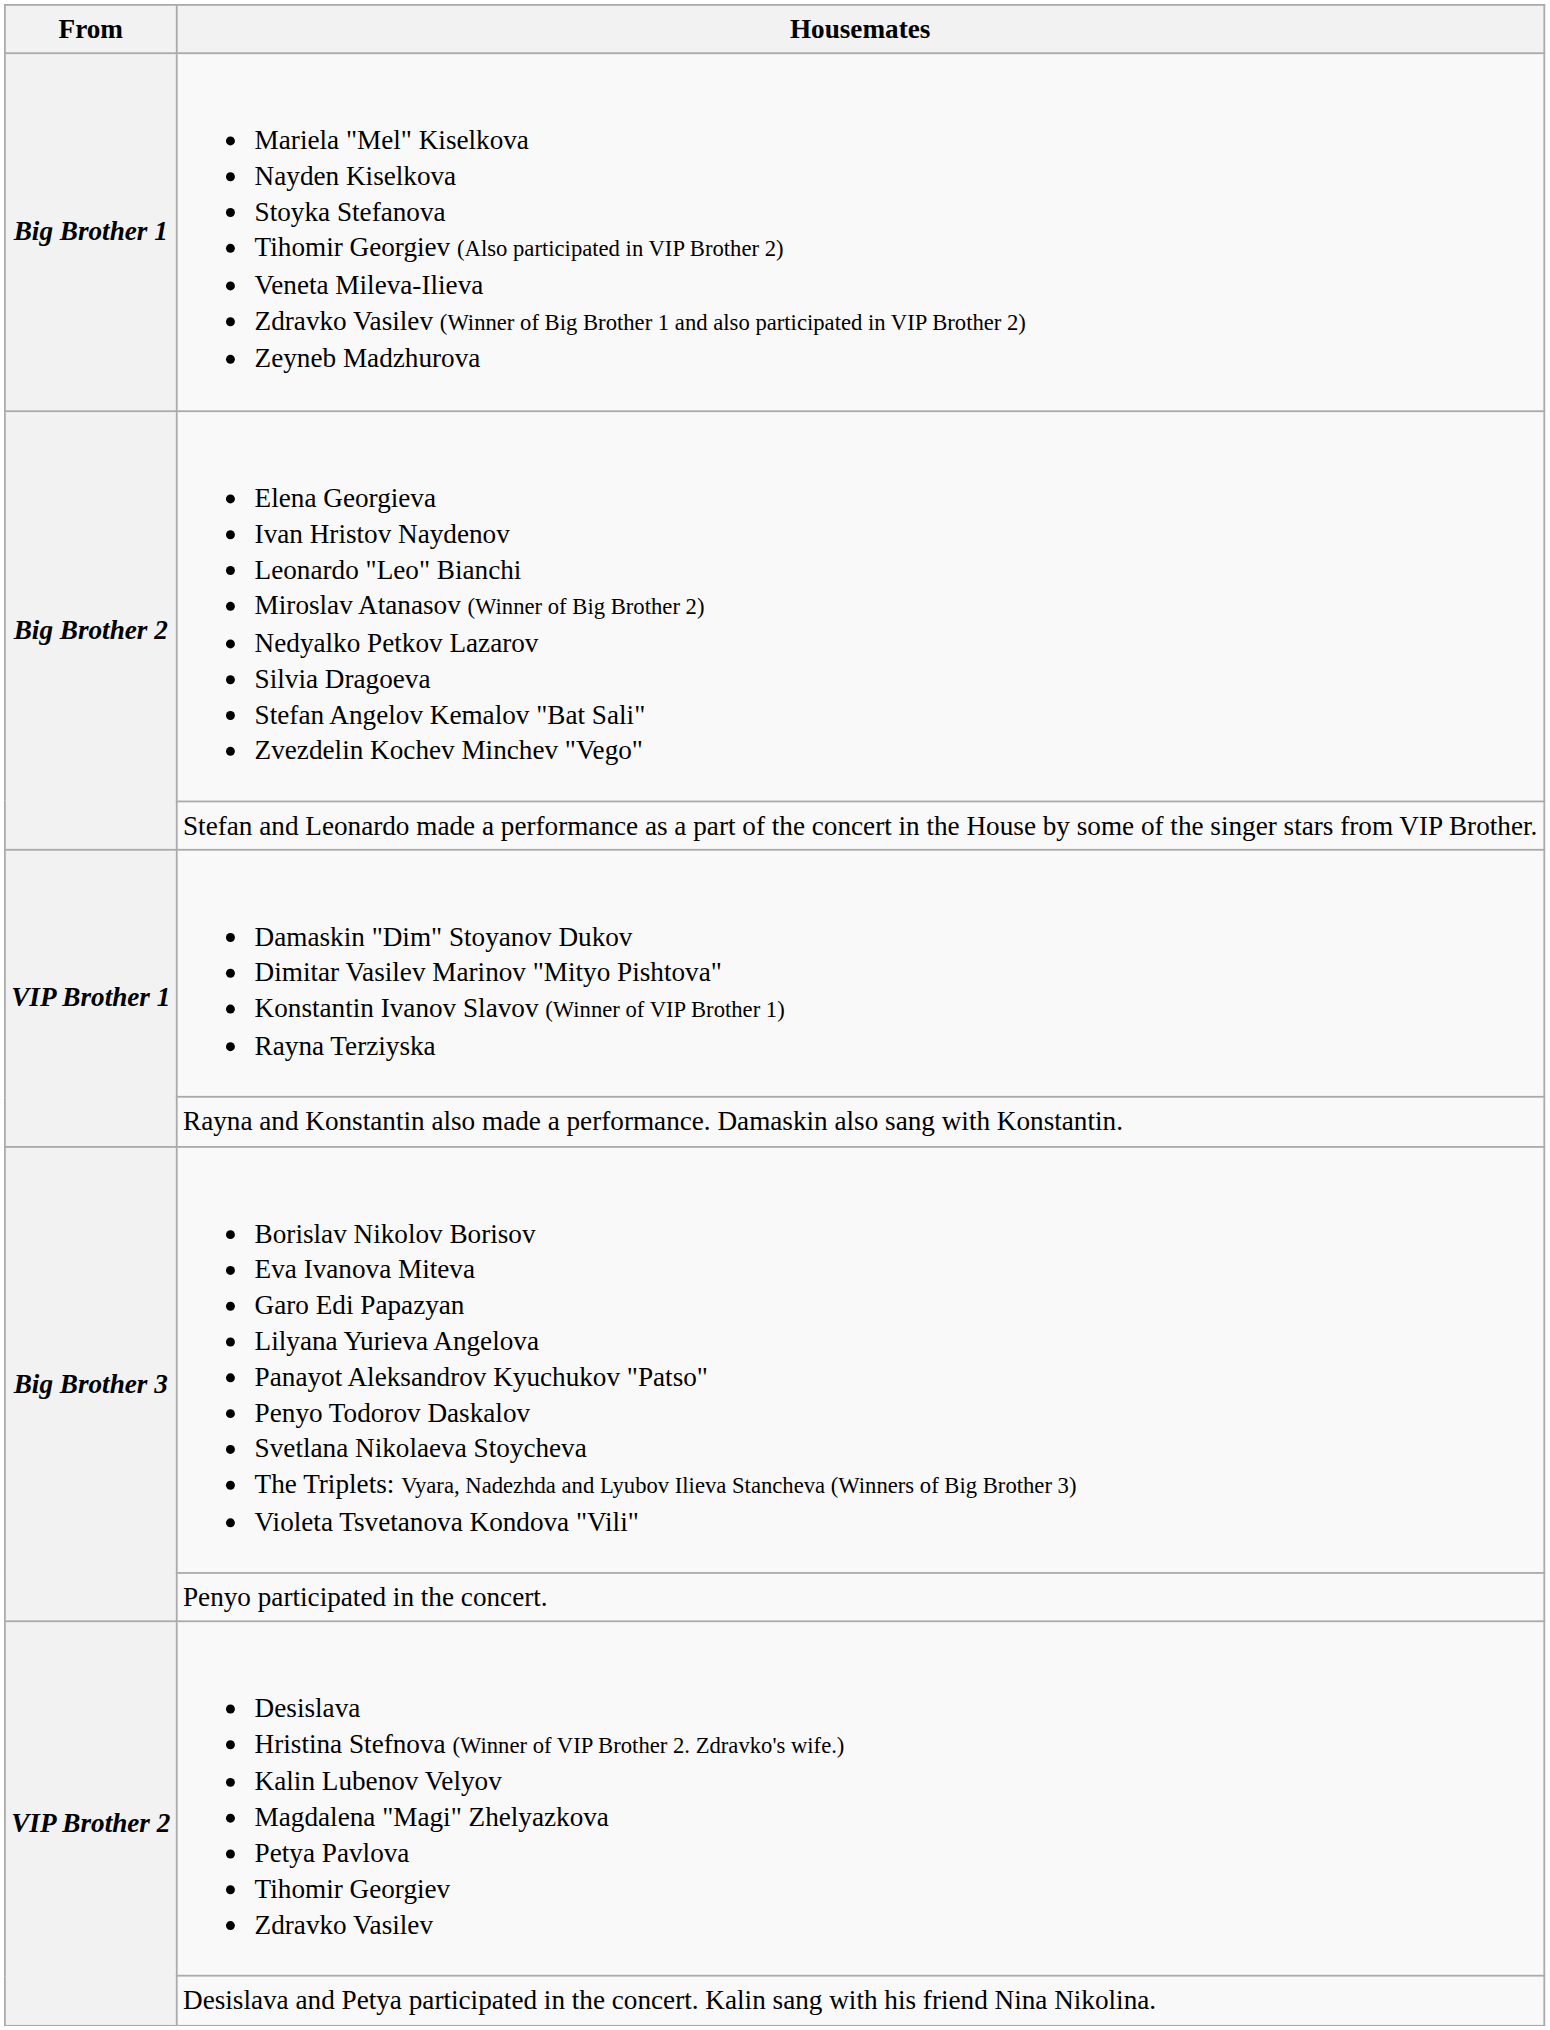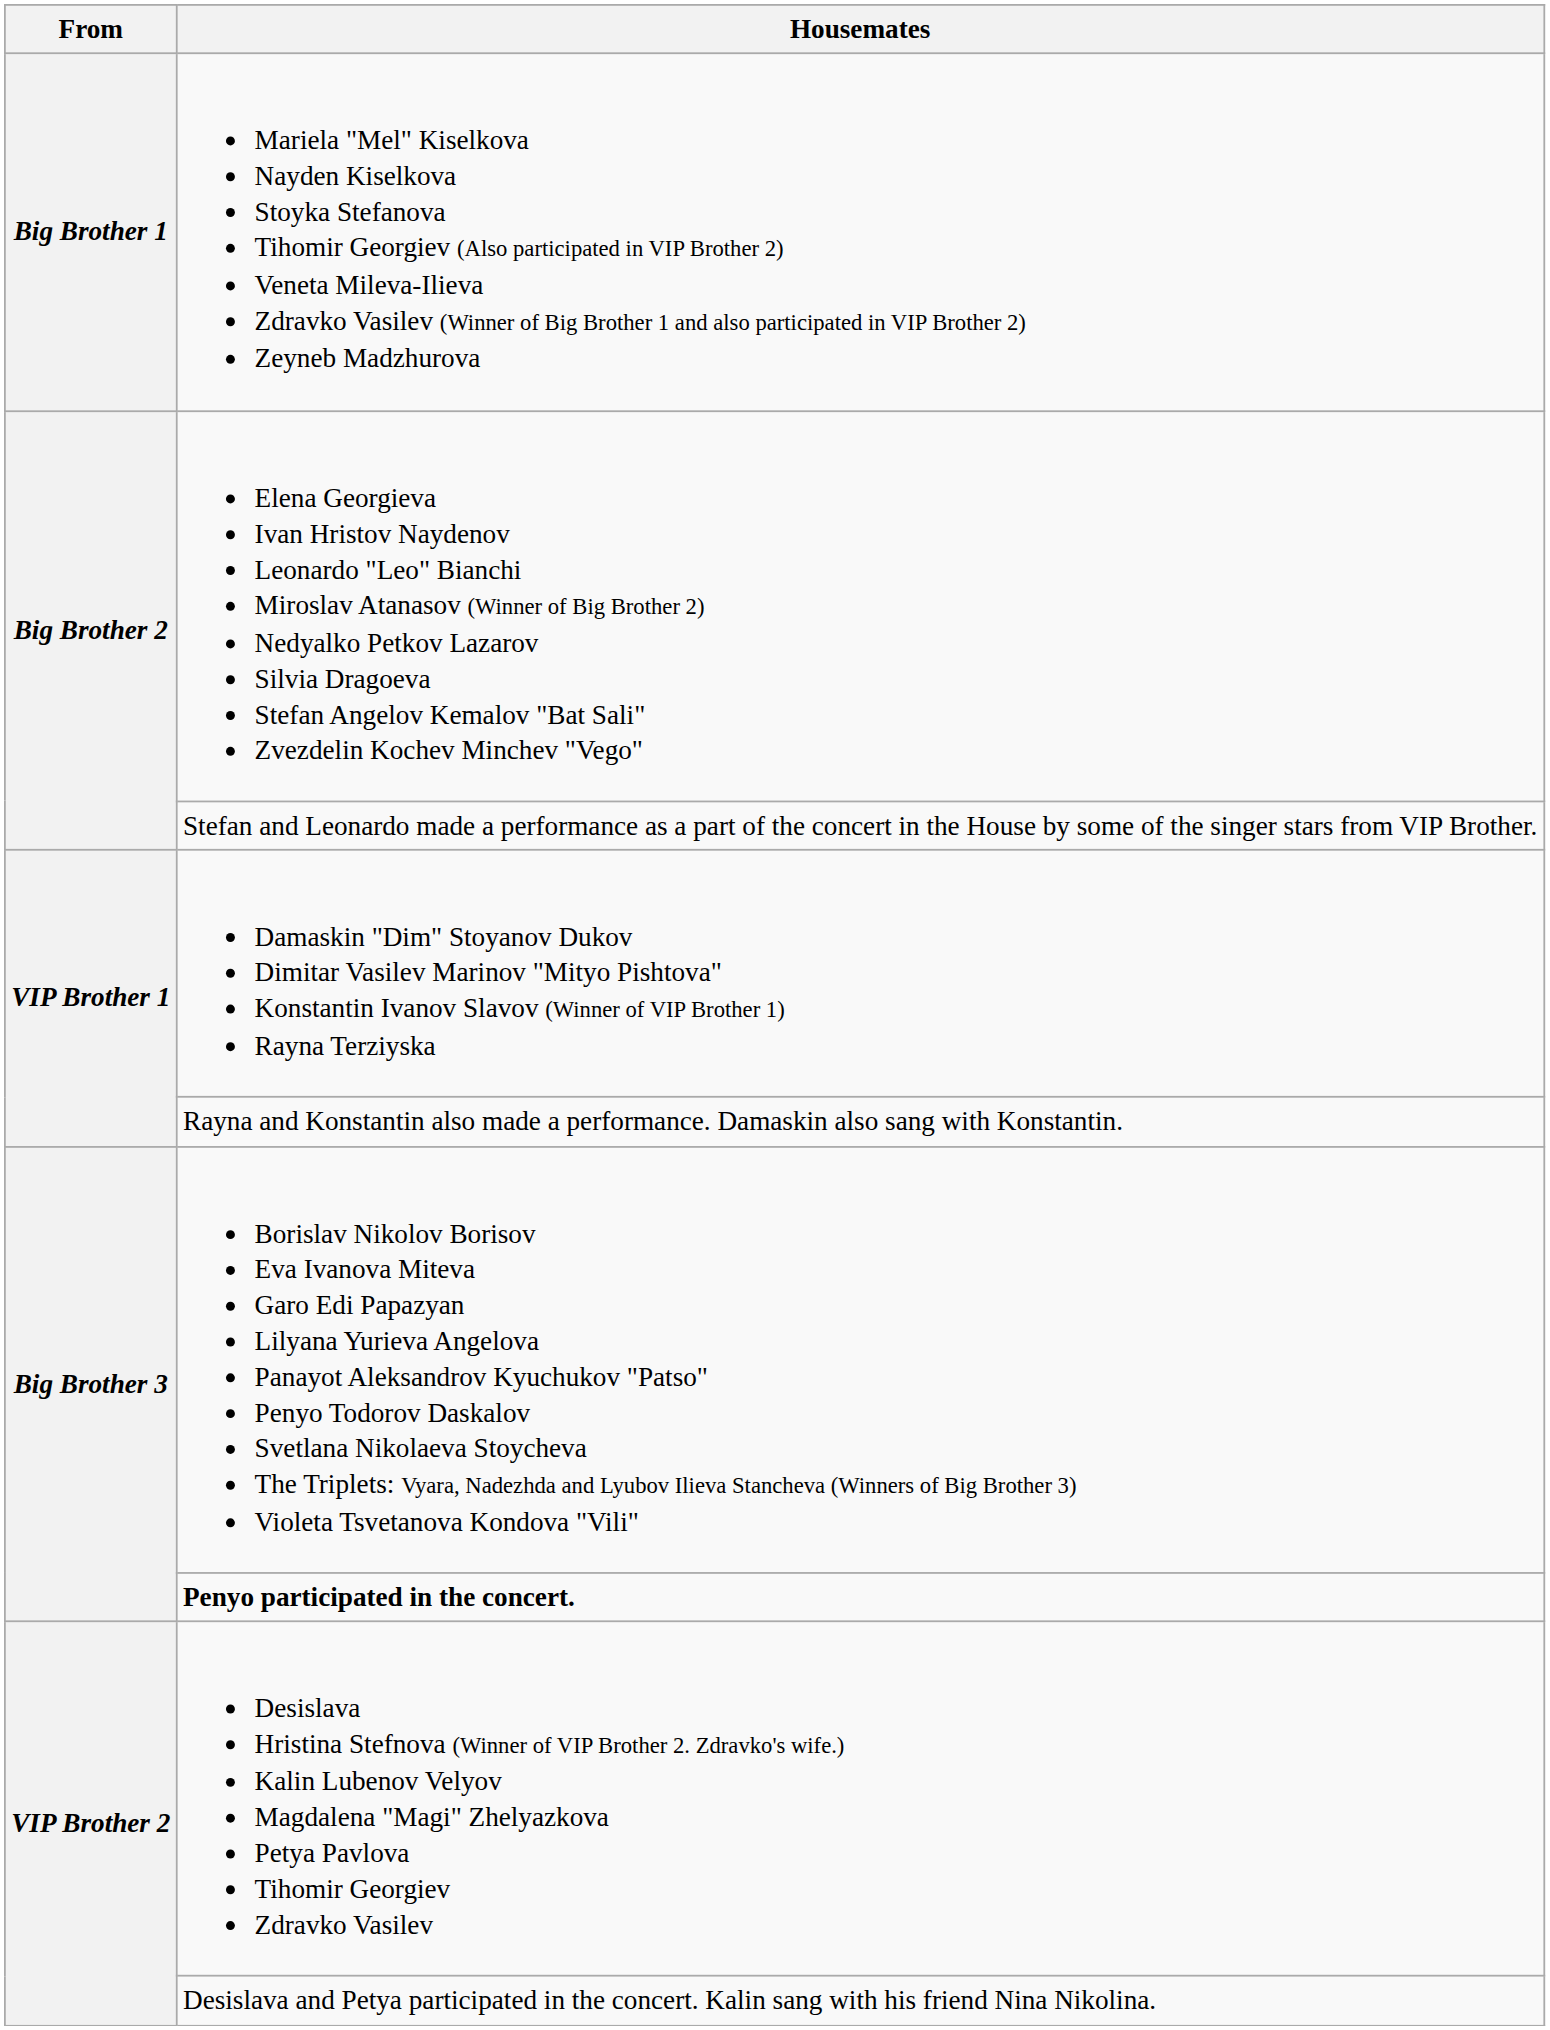(365, 1596) normal -> (379, 1596) bold
